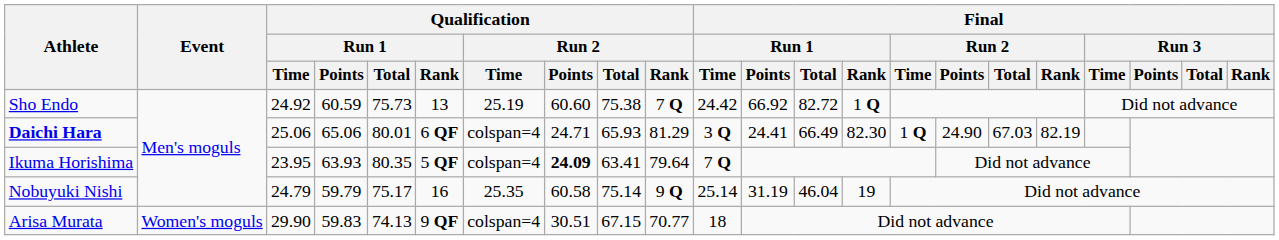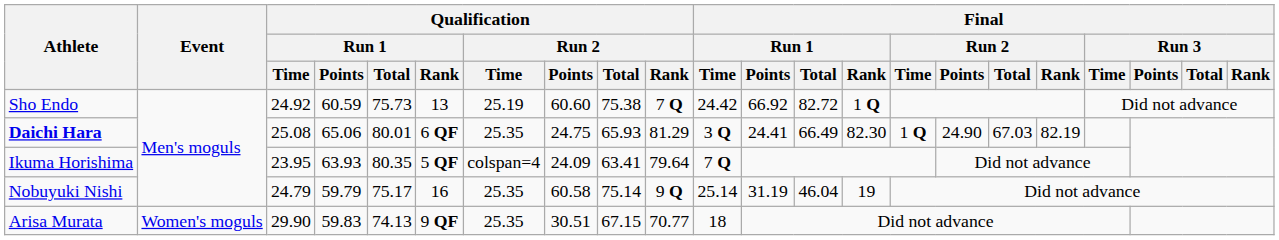(291, 133) 25.06 -> (291, 133) 25.08
(504, 133) colspan=4 -> (504, 133) 25.35
(571, 133) 24.71 -> (571, 133) 24.75
(571, 162) bold -> (571, 162) normal
(504, 220) colspan=4 -> (504, 220) 25.35
